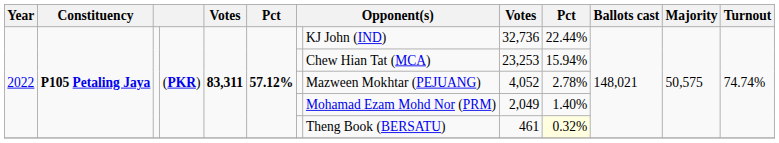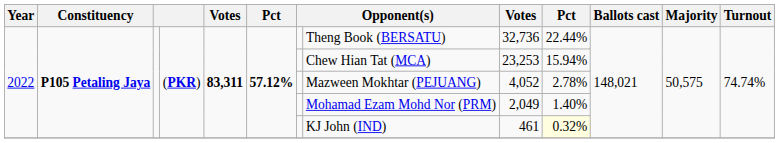(346, 37) KJ John (IND) -> (376, 37) Theng Book (BERSATU)
(376, 127) Theng Book (BERSATU) -> (346, 127) KJ John (IND)
